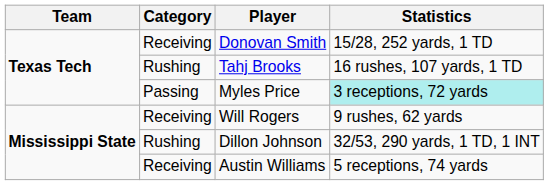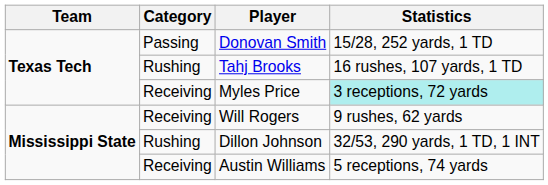(177, 42) Receiving -> (171, 42) Passing
(171, 92) Passing -> (177, 92) Receiving
